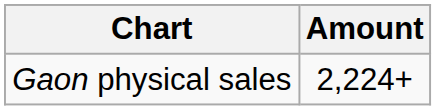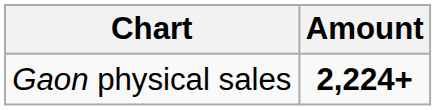(365, 78) normal -> (365, 78) bold
